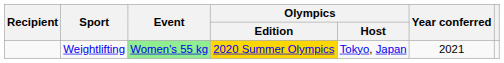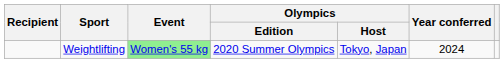(274, 49) gold background -> (274, 49) no background
(452, 49) 2021 -> (452, 49) 2024
